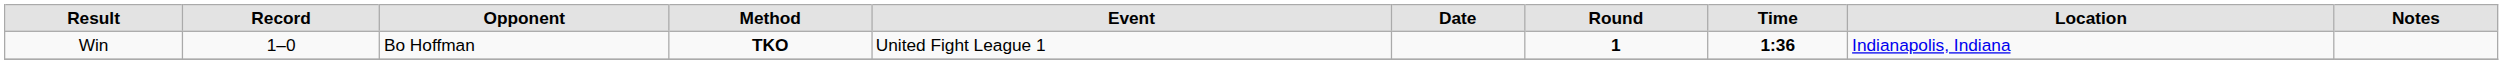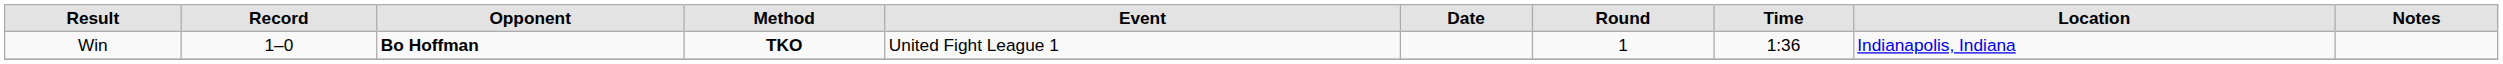(429, 45) normal -> (430, 45) bold
(1616, 45) bold -> (1623, 45) normal
(1778, 45) bold -> (1784, 45) normal
